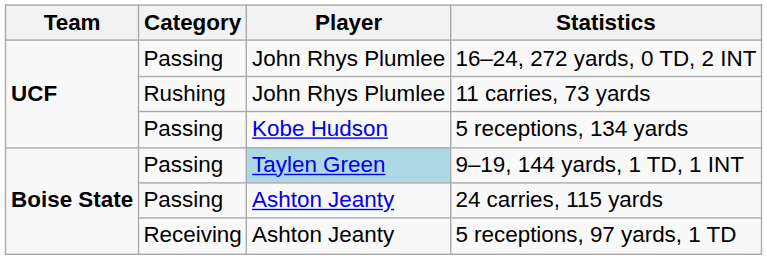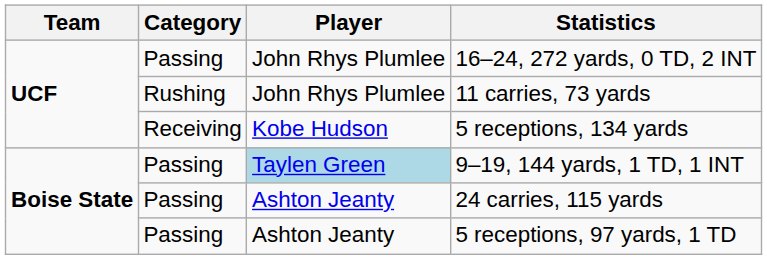(183, 129) Passing -> (193, 129) Receiving
(193, 235) Receiving -> (183, 235) Passing
